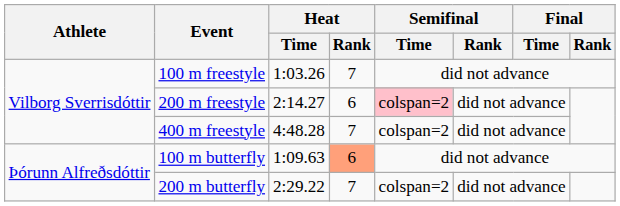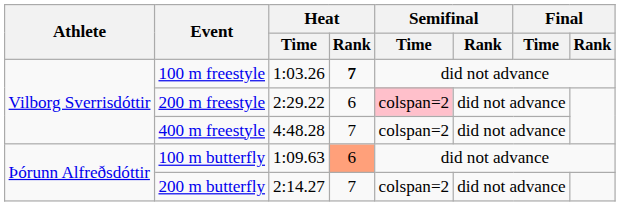(352, 74) normal -> (352, 74) bold
(299, 102) 2:14.27 -> (299, 102) 2:29.22
(299, 187) 2:29.22 -> (299, 187) 2:14.27
